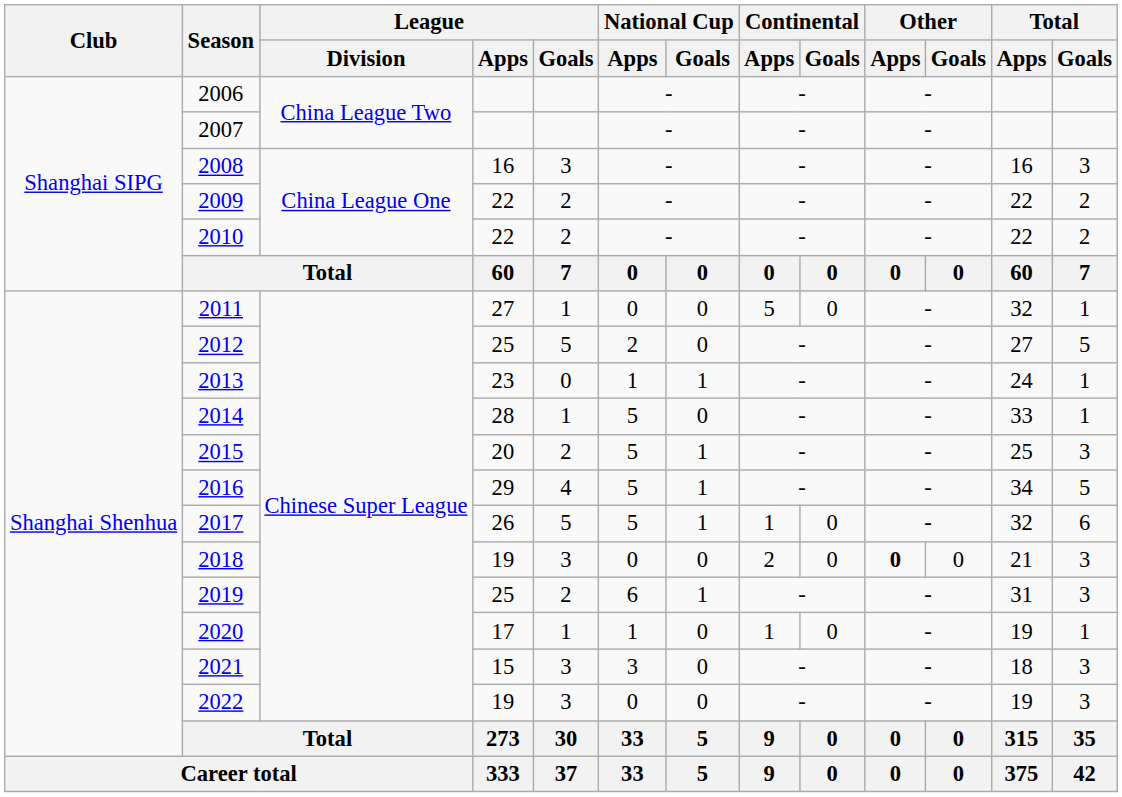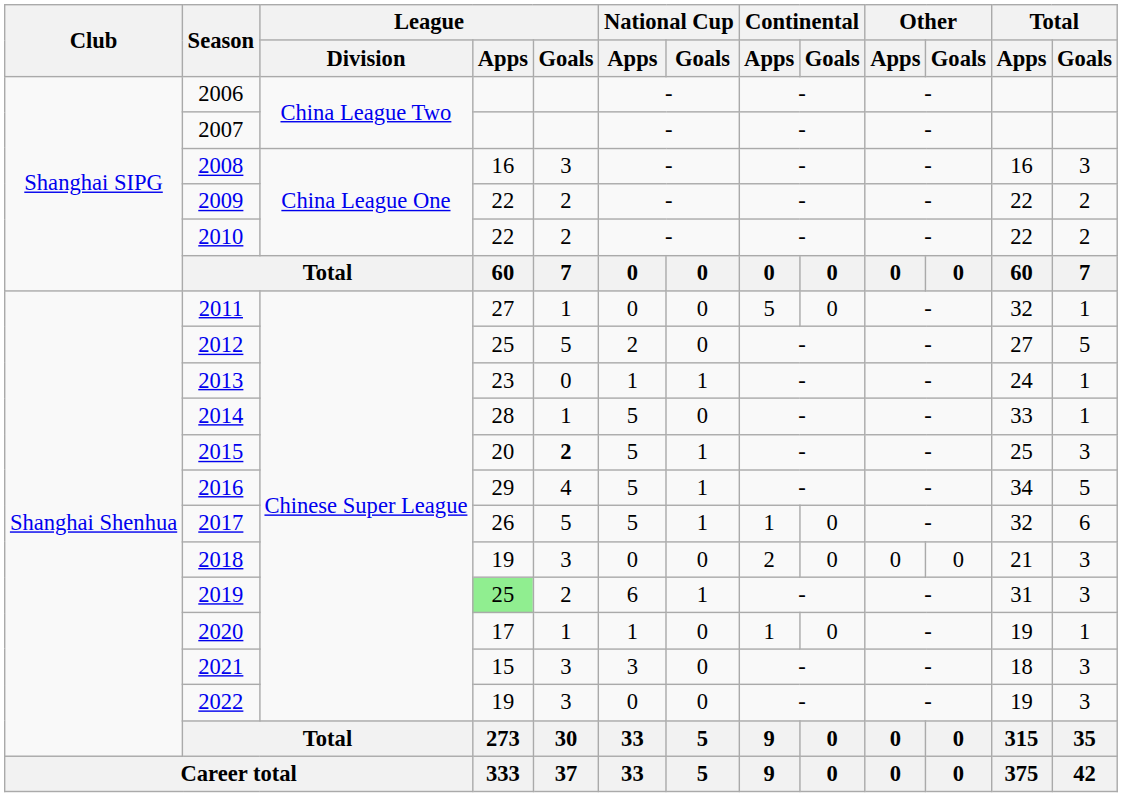(566, 451) normal -> (566, 451) bold
(895, 559) bold -> (895, 559) normal
(503, 594) no background -> (503, 594) lightgreen background
